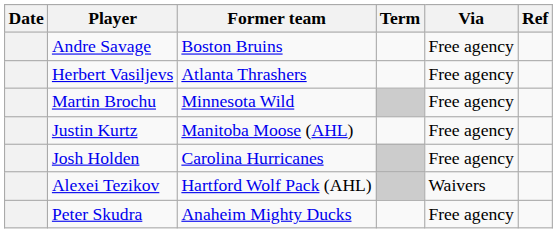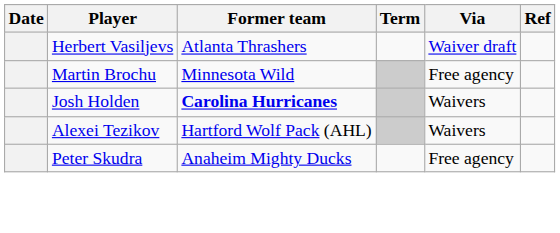- row: (102, 46)
(471, 74) Free agency -> (472, 46) Waiver draft
- row: (95, 130)
(252, 158) normal -> (259, 102) bold
(471, 158) Free agency -> (457, 102) Waivers
